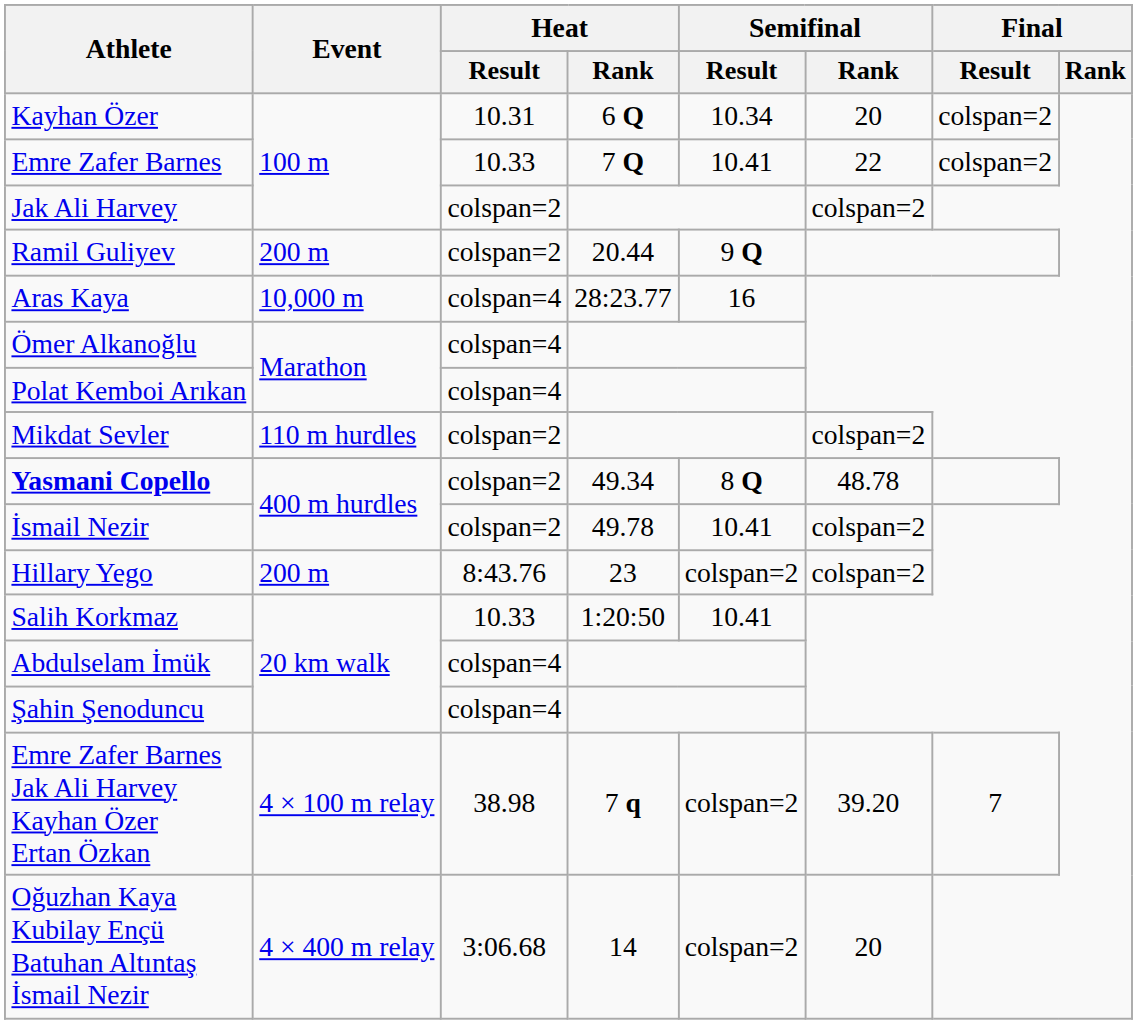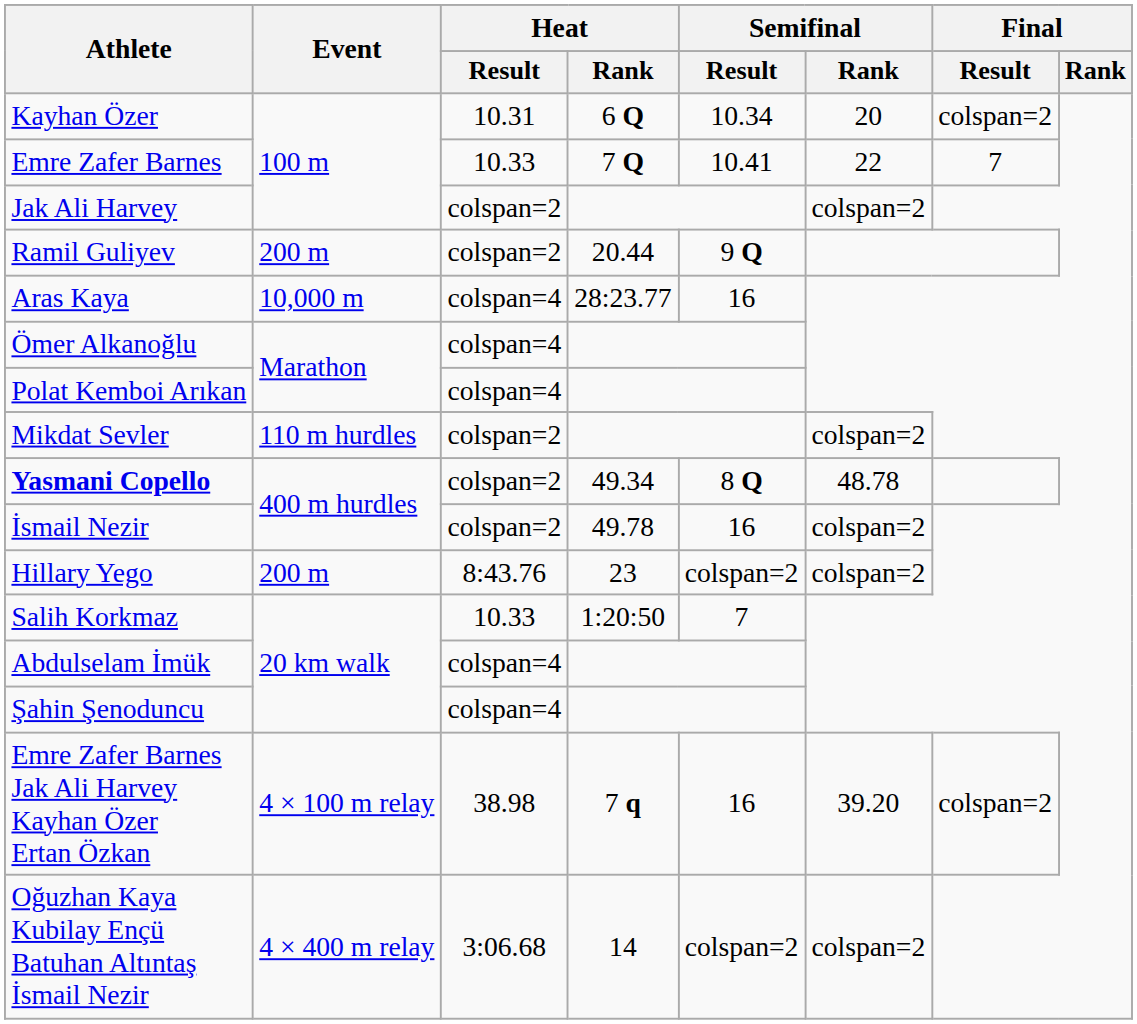(995, 162) colspan=2 -> (995, 162) 7
(742, 526) 10.41 -> (742, 526) 16
(742, 618) 10.41 -> (742, 618) 7
(742, 803) colspan=2 -> (742, 803) 16
(995, 803) 7 -> (995, 803) colspan=2
(868, 947) 20 -> (868, 947) colspan=2
